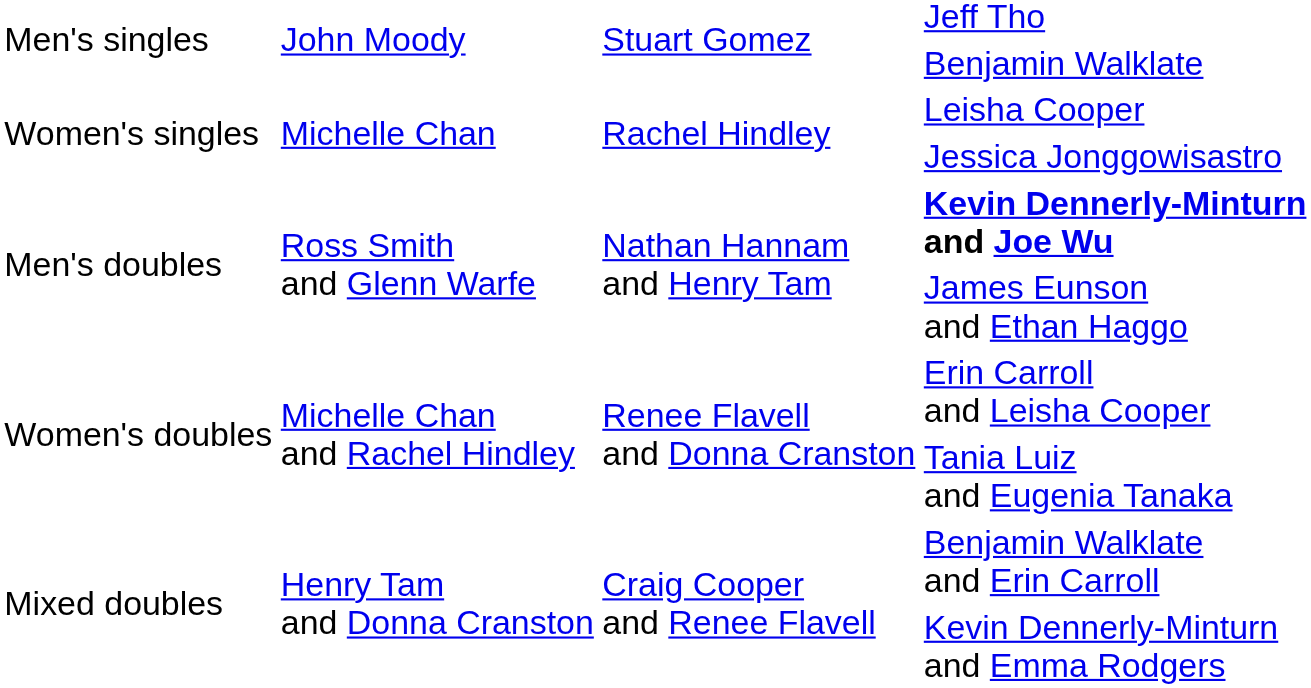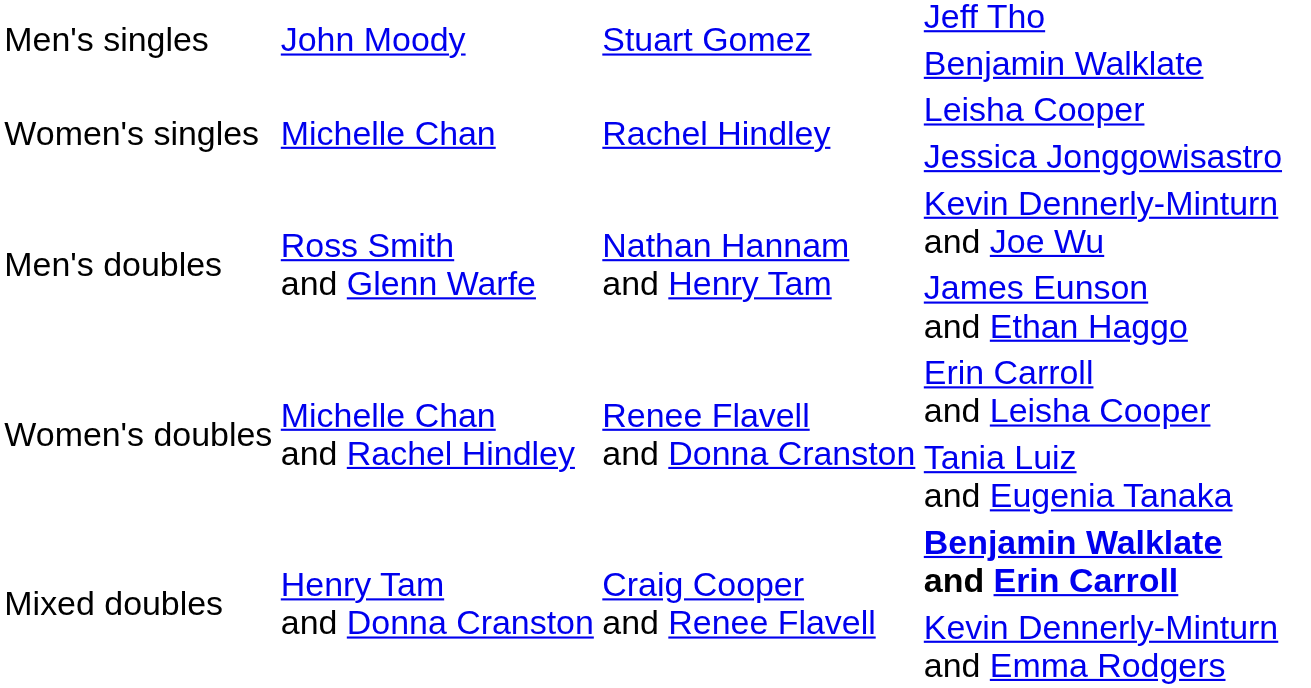(1115, 222) bold -> (1101, 222) normal
(1064, 561) normal -> (1073, 561) bold
